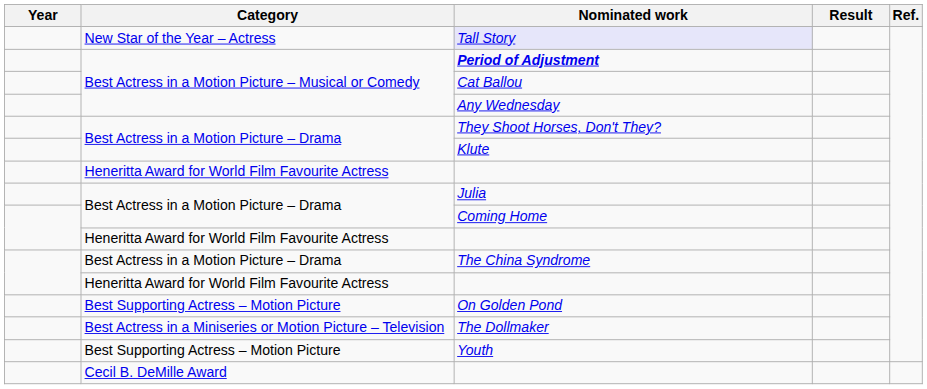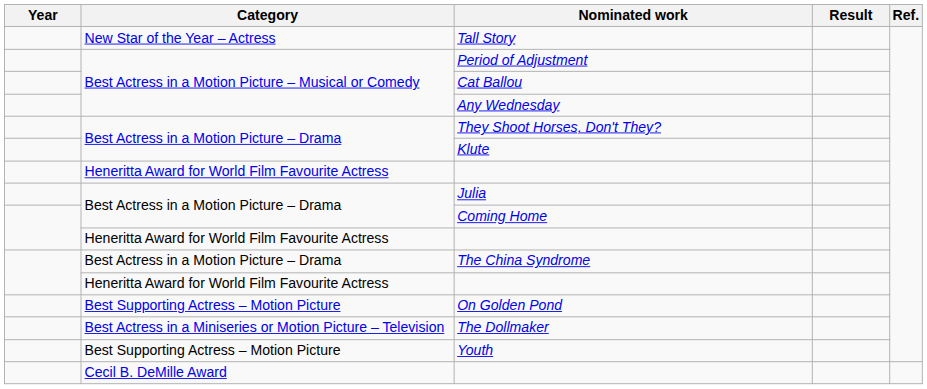(486, 37) lavender background -> (486, 37) no background
(528, 60) bold -> (522, 60) normal
